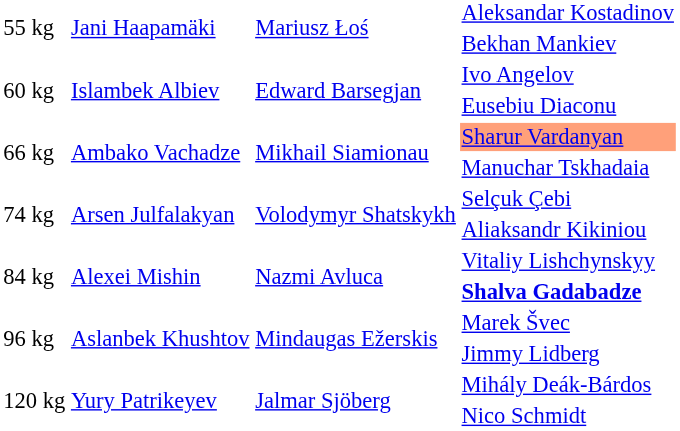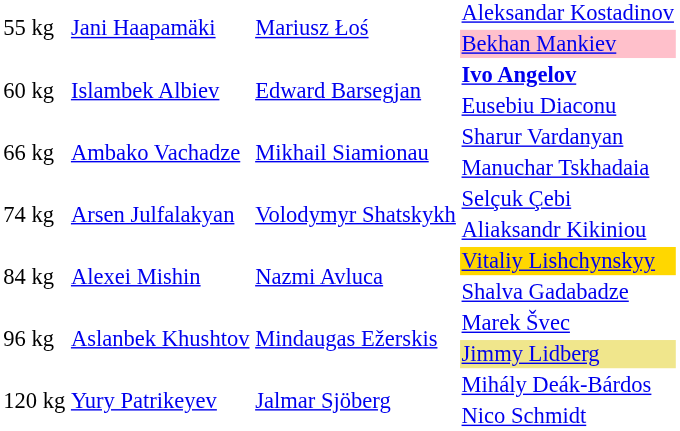(539, 43) no background -> (539, 43) pink background
(518, 74) normal -> (519, 74) bold
(542, 136) lightsalmon background -> (542, 136) no background
(558, 260) no background -> (558, 260) gold background
(551, 291) bold -> (545, 291) normal
(531, 353) no background -> (531, 353) khaki background
